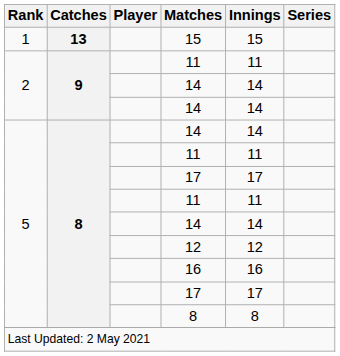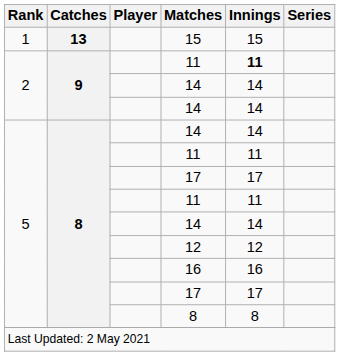(255, 62) normal -> (255, 62) bold
